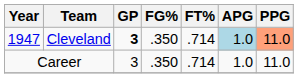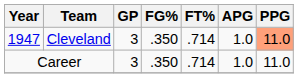(134, 39) bold -> (134, 39) normal
(243, 39) lightblue background -> (243, 39) no background
